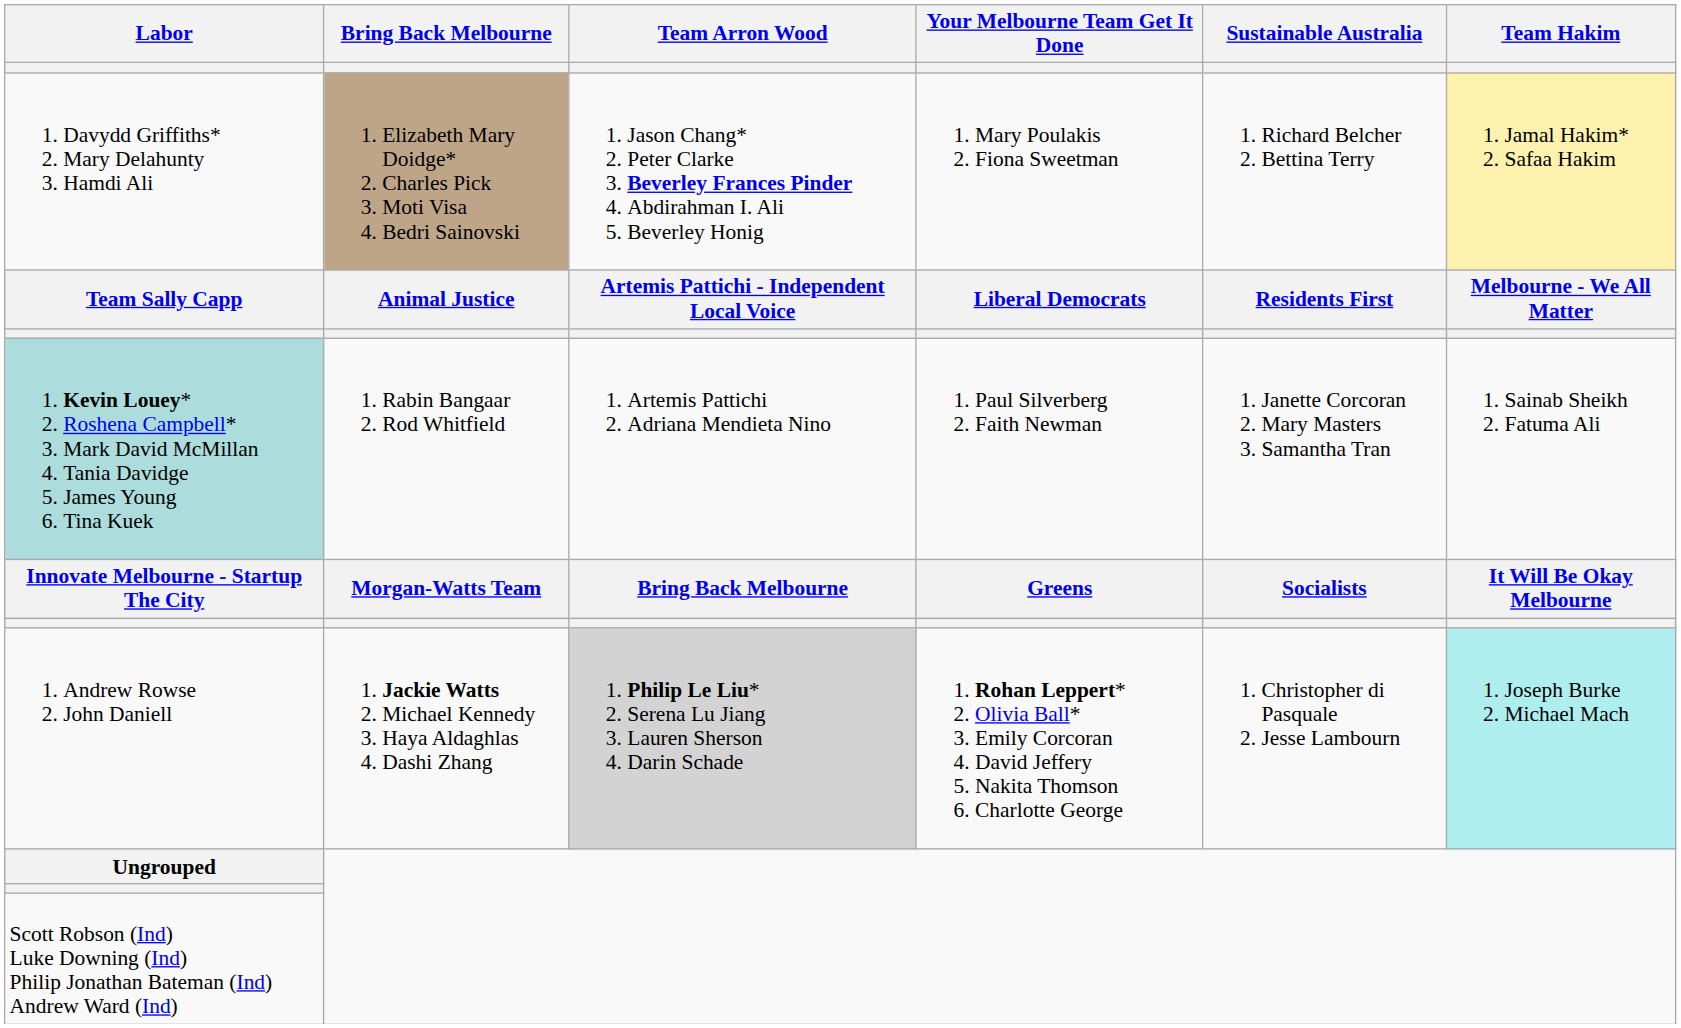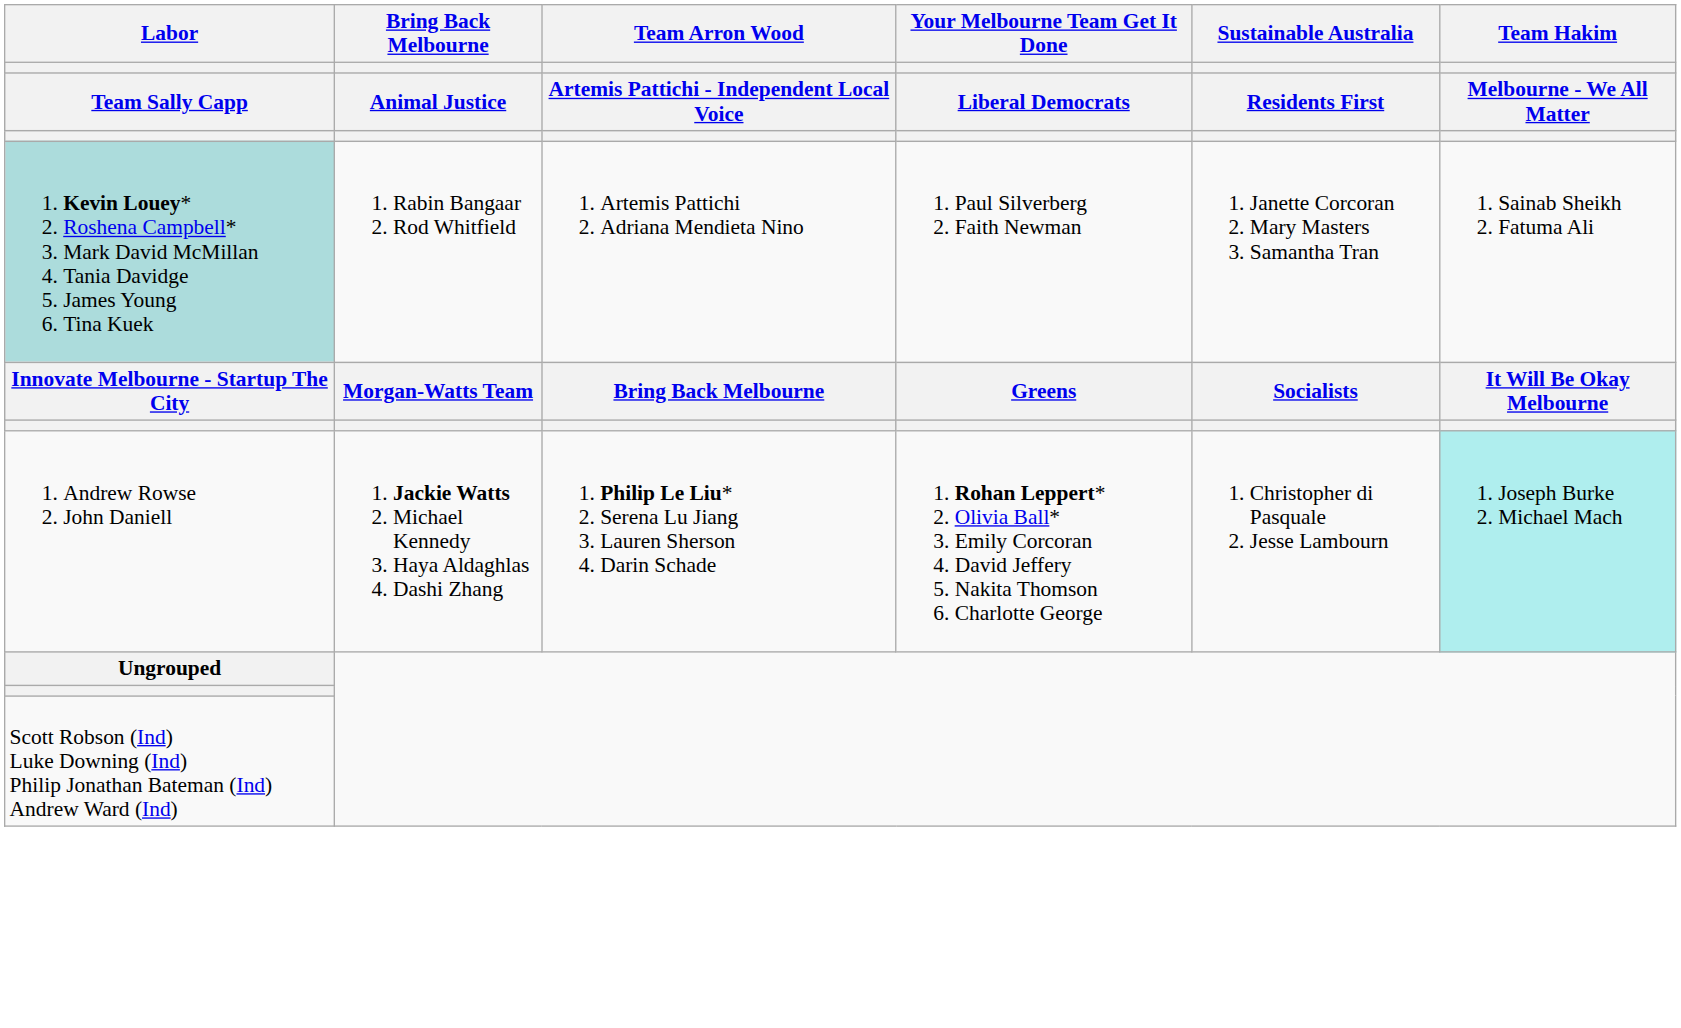- row: (164, 159)
(743, 727) lightgrey background -> (719, 529) no background
